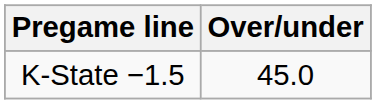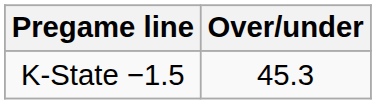(286, 74) 45.0 -> (286, 74) 45.3
